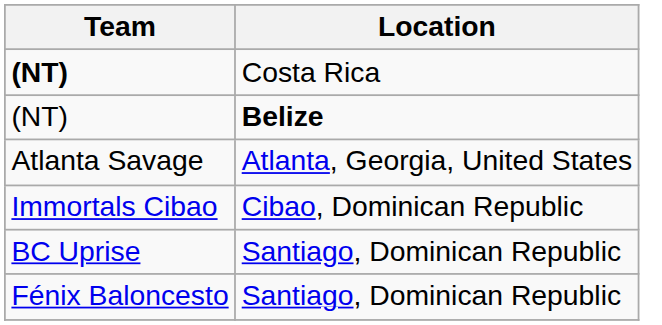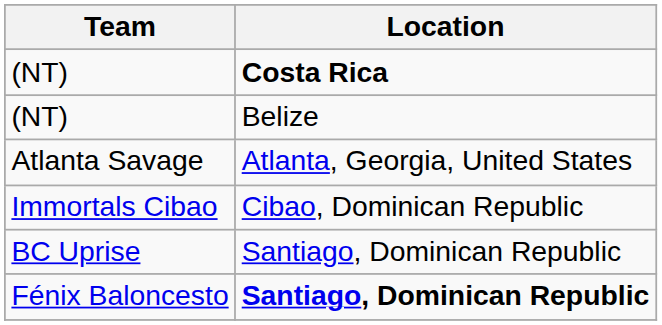(40, 71) bold -> (40, 71) normal
(311, 71) normal -> (315, 71) bold
(283, 116) bold -> (280, 116) normal
(431, 296) normal -> (445, 296) bold
